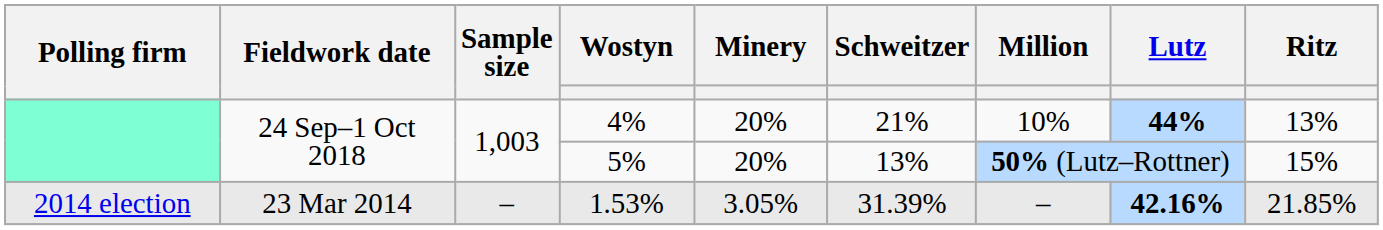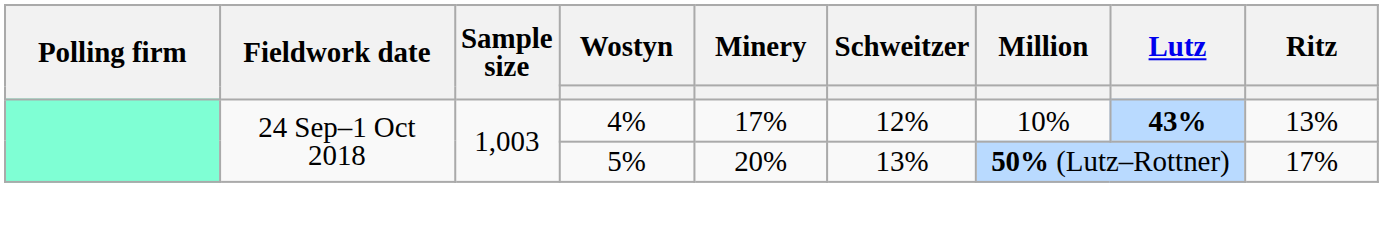(761, 120) 20% -> (761, 120) 17%
(902, 120) 21% -> (902, 120) 12%
(1178, 120) 44% -> (1178, 120) 43%
(1312, 162) 15% -> (1312, 162) 17%
- row: (626, 204)
